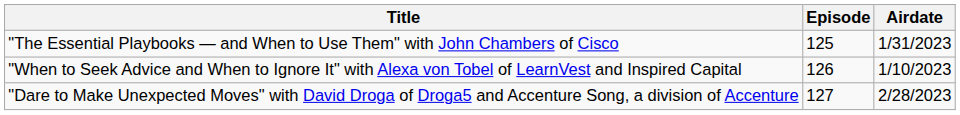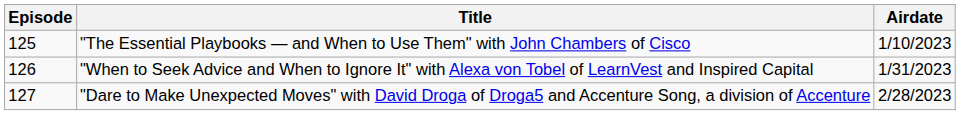columns swapped: (838, 17) <-> (404, 17)
(915, 43) 1/31/2023 -> (915, 43) 1/10/2023
(915, 69) 1/10/2023 -> (915, 69) 1/31/2023
